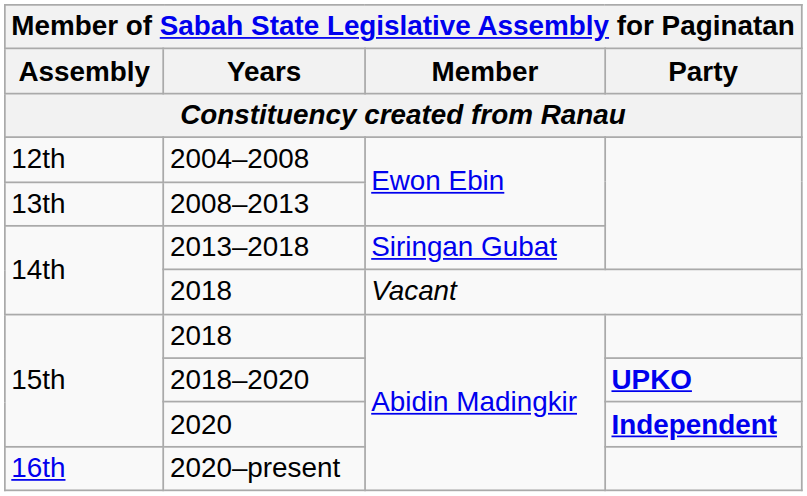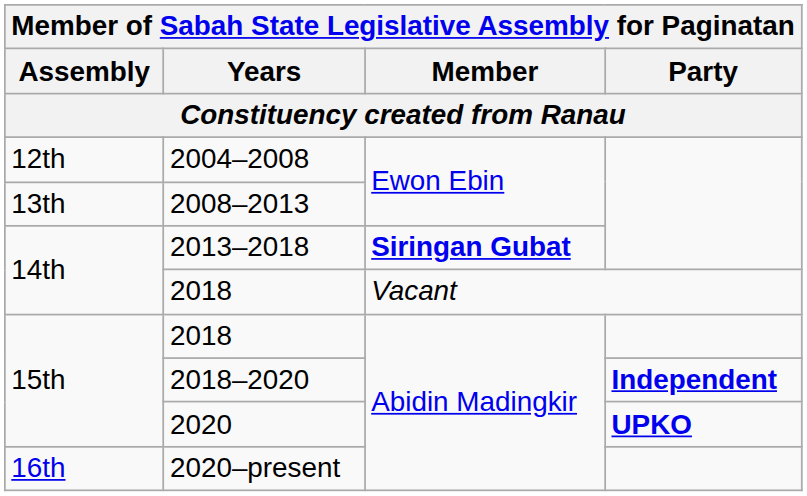(464, 247) normal -> (471, 247) bold
(652, 379) UPKO -> (694, 379) Independent
(694, 423) Independent -> (652, 423) UPKO
